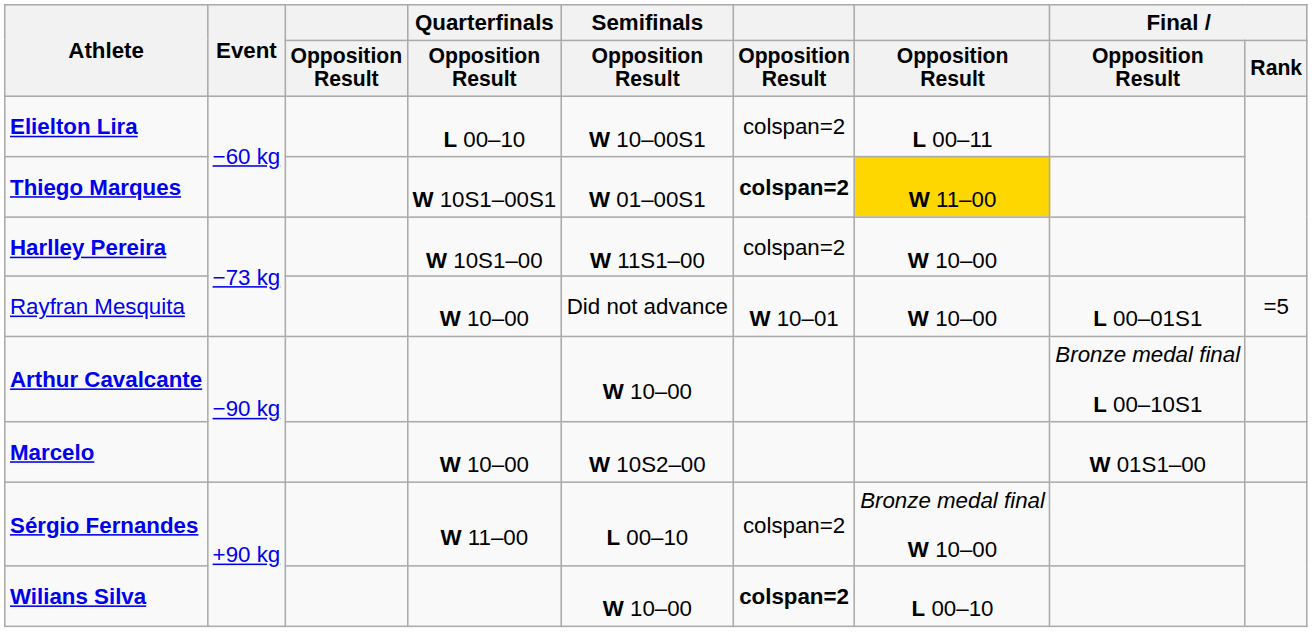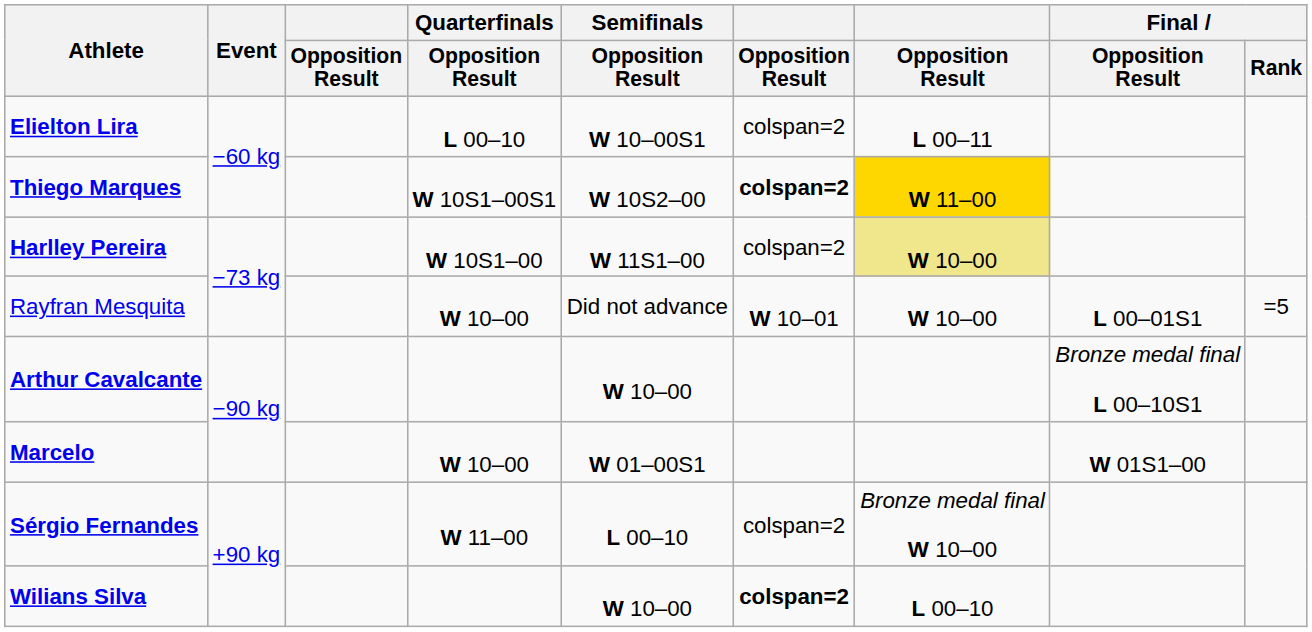(647, 199) W 01–00S1 -> (647, 199) W 10S2–00
(953, 260) no background -> (953, 260) khaki background
(647, 464) W 10S2–00 -> (647, 464) W 01–00S1
